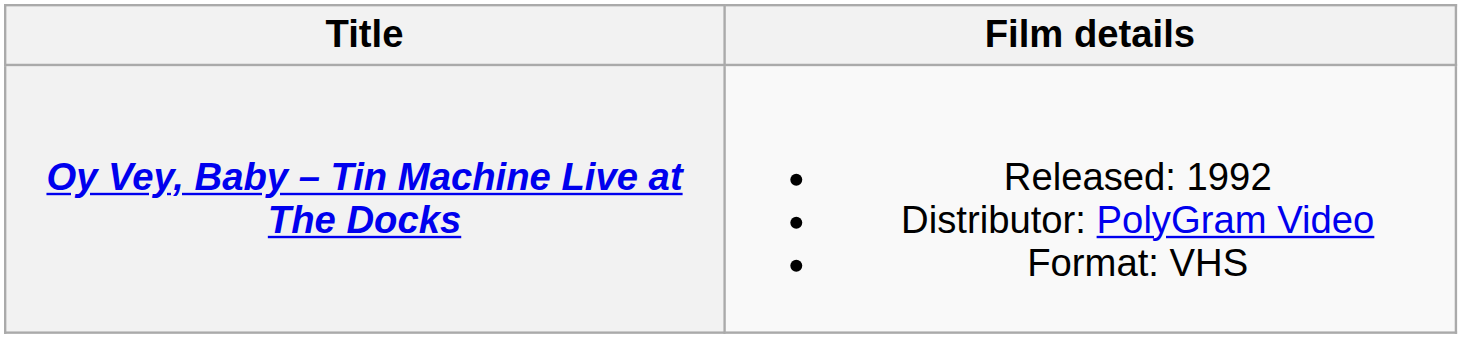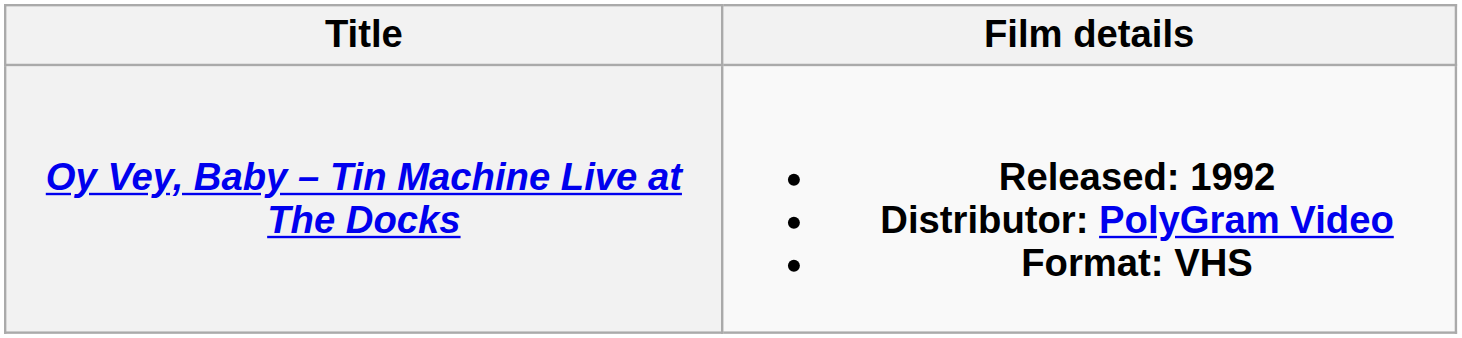(1090, 220) normal -> (1089, 220) bold
